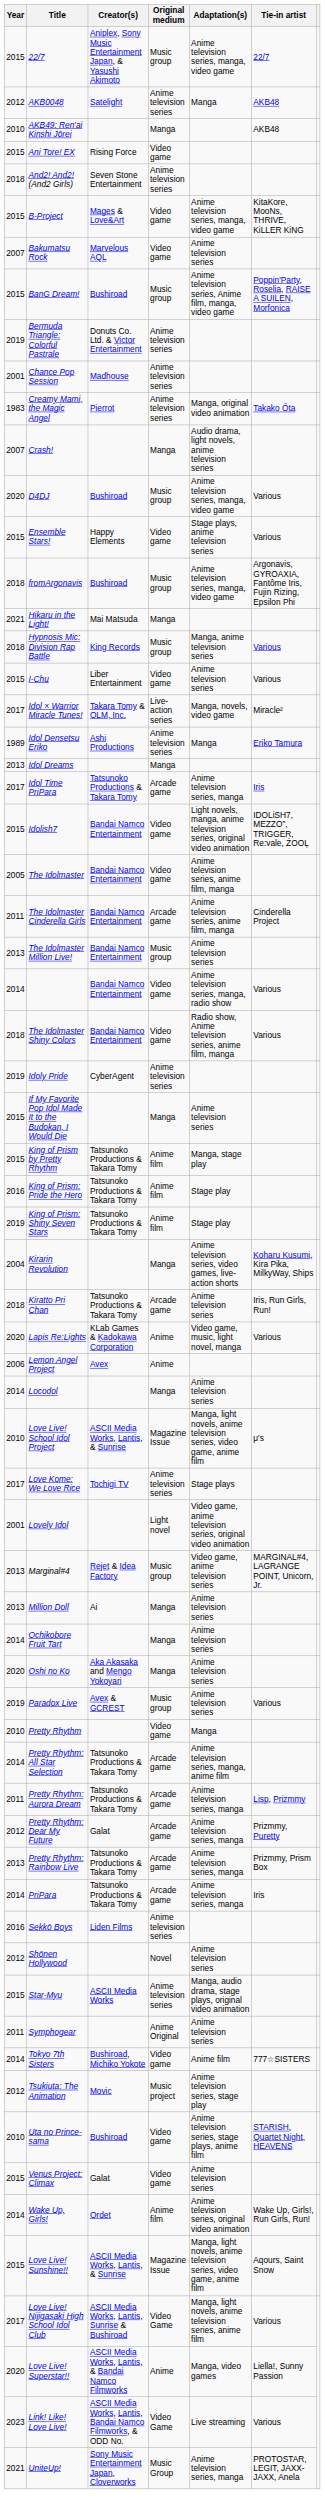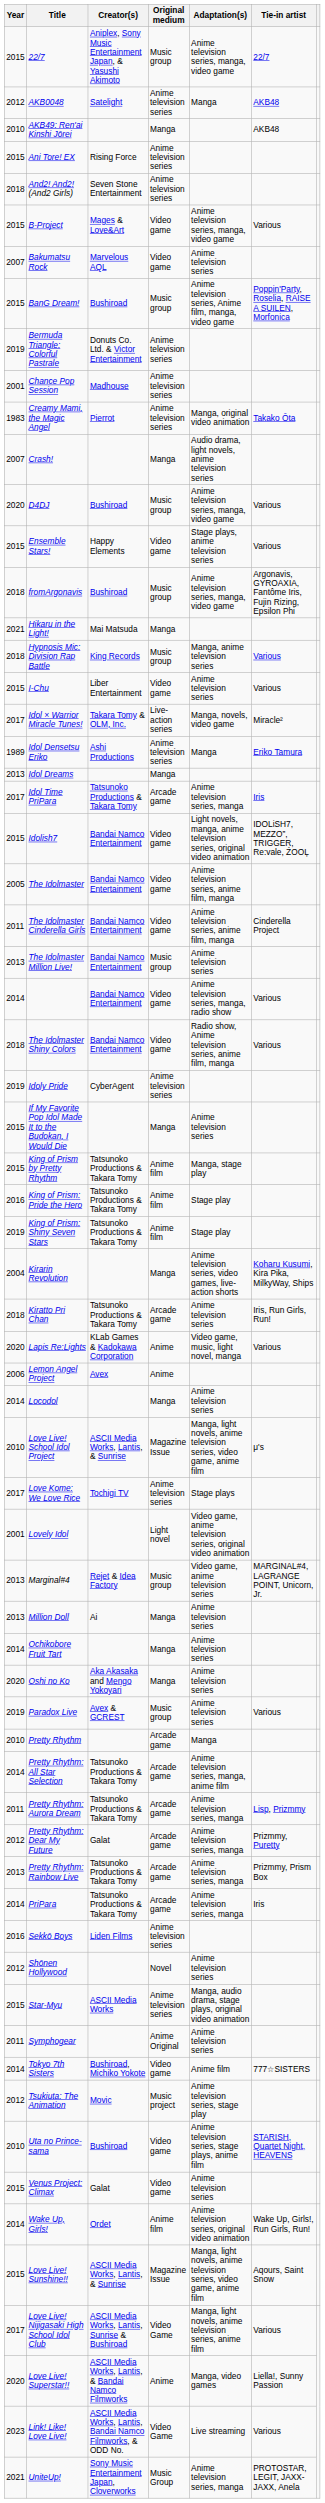(161, 152) Video game -> (167, 157) Anime television series
(278, 216) KitaKore, MooNs, THRIVE, KiLLER KiNG -> (267, 225) Various
(163, 916) Arcade game -> (161, 925) Video game
(161, 1731) Video game -> (163, 1740) Arcade game
